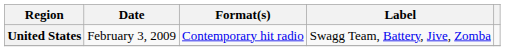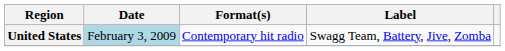(132, 35) no background -> (132, 35) lightblue background
